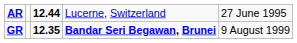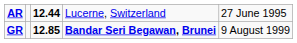(47, 30) 12.35 -> (47, 30) 12.85
